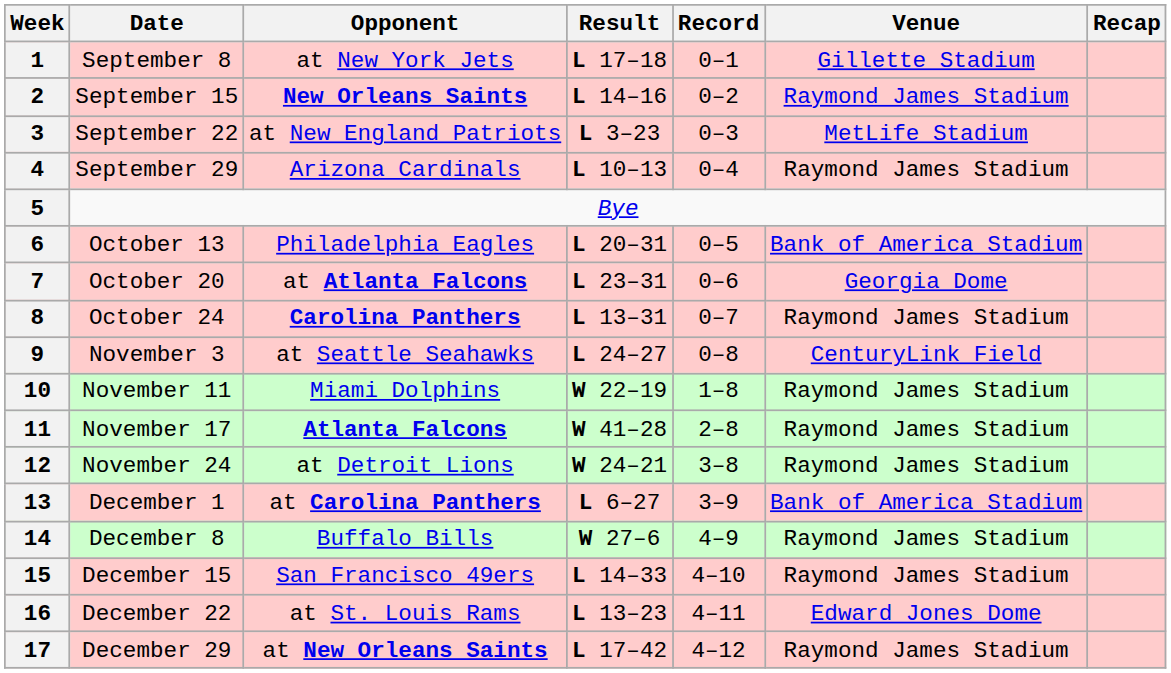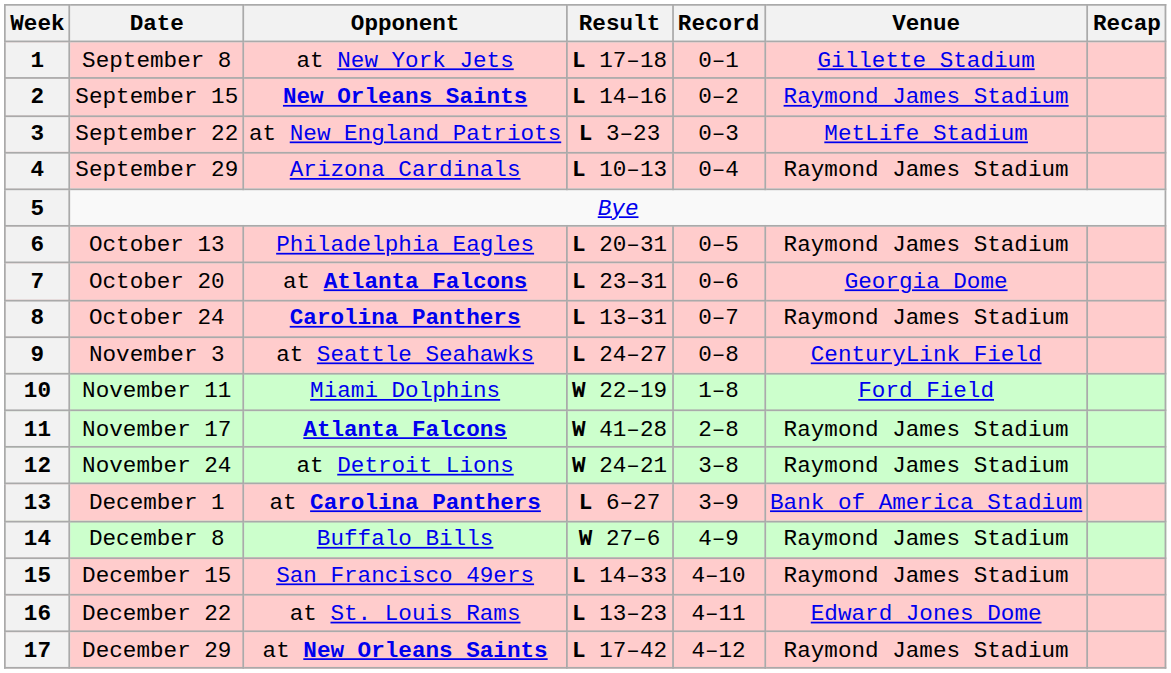(926, 245) Bank of America Stadium -> (926, 245) Raymond James Stadium
(926, 392) Raymond James Stadium -> (926, 392) Ford Field
